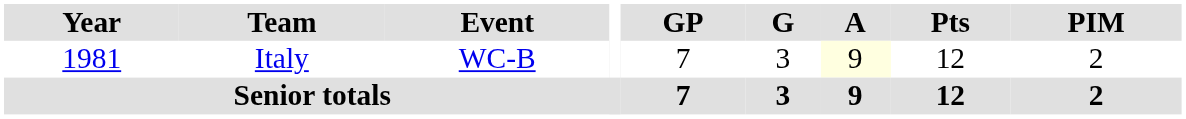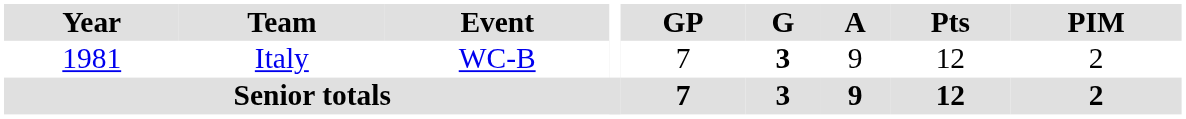(783, 58) normal -> (783, 58) bold
(855, 58) lightyellow background -> (855, 58) no background
